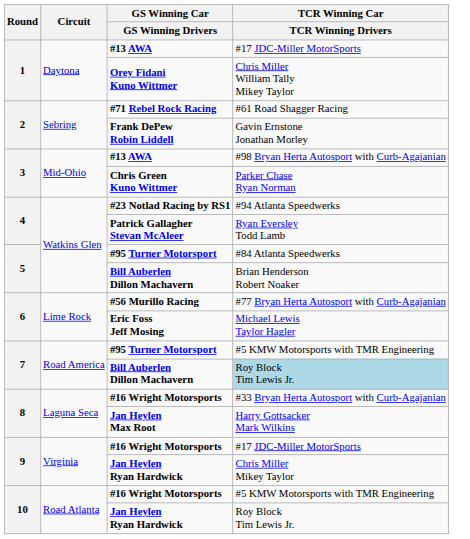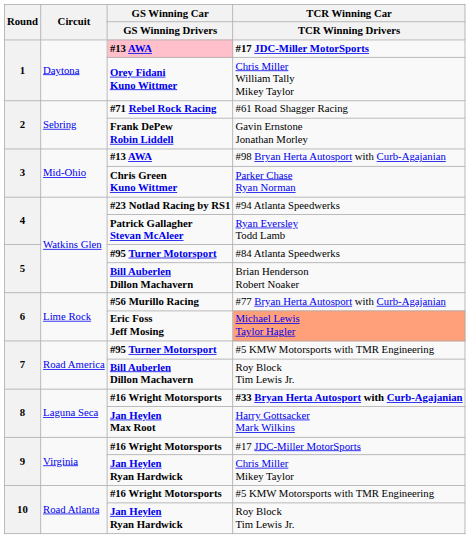(131, 48) no background -> (131, 48) pink background
(298, 48) normal -> (302, 48) bold
(268, 325) no background -> (268, 325) lightsalmon background
(265, 373) lightblue background -> (265, 373) no background
(341, 397) normal -> (349, 397) bold
